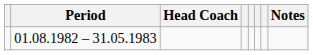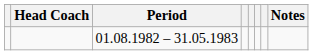columns swapped: (201, 15) <-> (85, 15)
